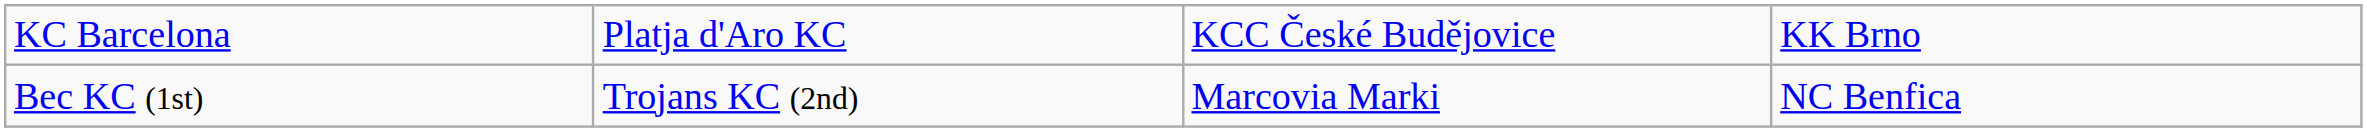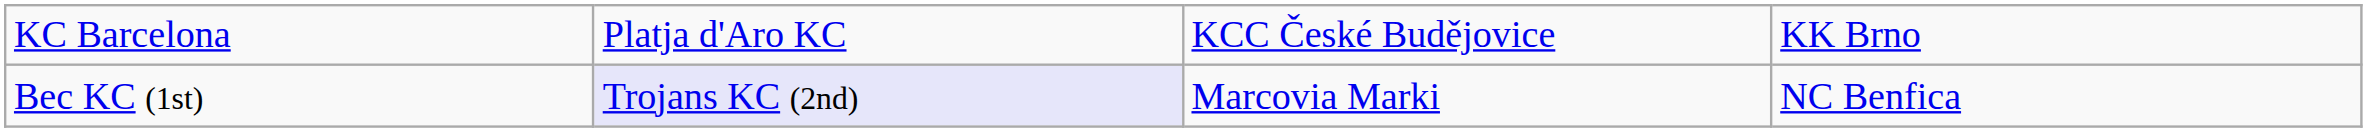(731, 95) no background -> (731, 95) lavender background
